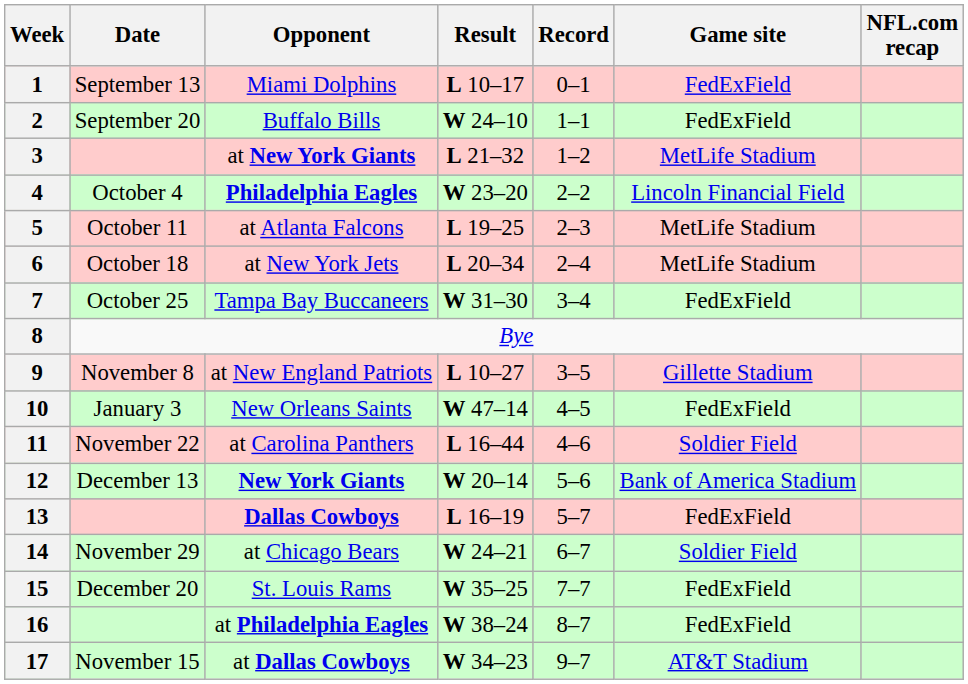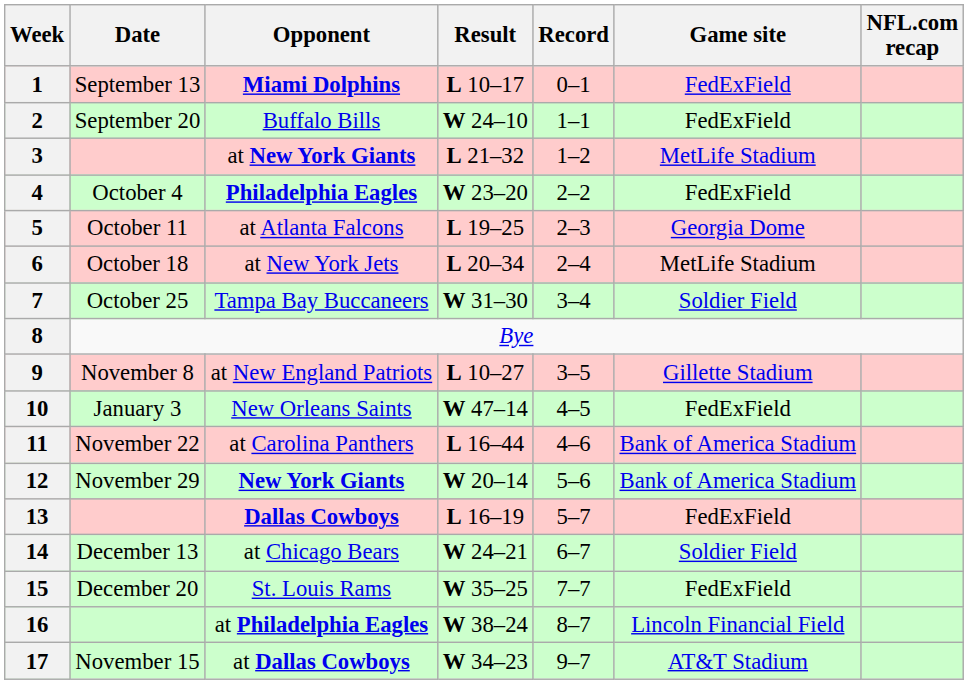(321, 84) normal -> (321, 84) bold
(738, 192) Lincoln Financial Field -> (738, 192) FedExField
(738, 228) MetLife Stadium -> (738, 228) Georgia Dome
(738, 300) FedExField -> (738, 300) Soldier Field
(738, 444) Soldier Field -> (738, 444) Bank of America Stadium
(137, 480) December 13 -> (137, 480) November 29
(137, 552) November 29 -> (137, 552) December 13
(738, 624) FedExField -> (738, 624) Lincoln Financial Field
